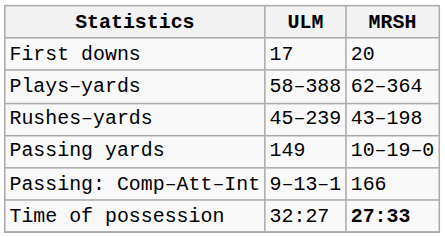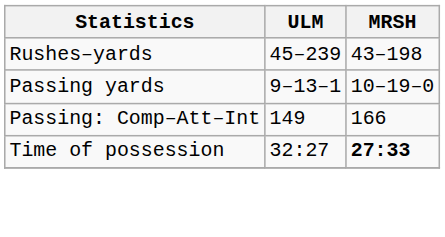- row: (75, 54)
- row: (75, 87)
(288, 152) 149 -> (305, 87) 9–13–1
(305, 184) 9–13–1 -> (288, 119) 149
